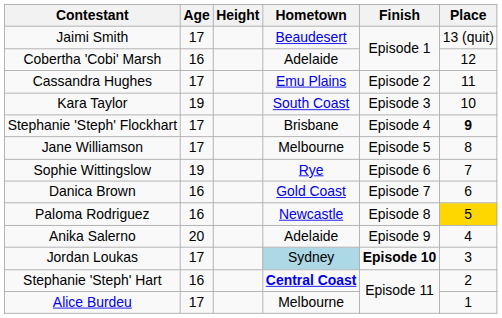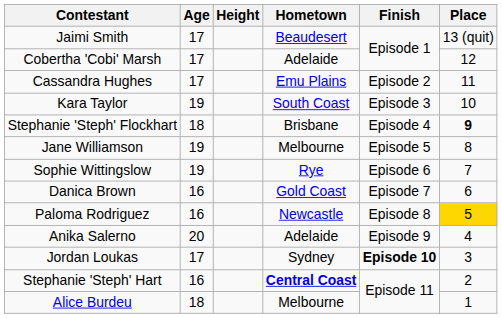(197, 59) 16 -> (197, 59) 17
(197, 125) 17 -> (197, 125) 18
(197, 147) 17 -> (197, 147) 19
(311, 258) lightblue background -> (311, 258) no background
(197, 302) 17 -> (197, 302) 18
